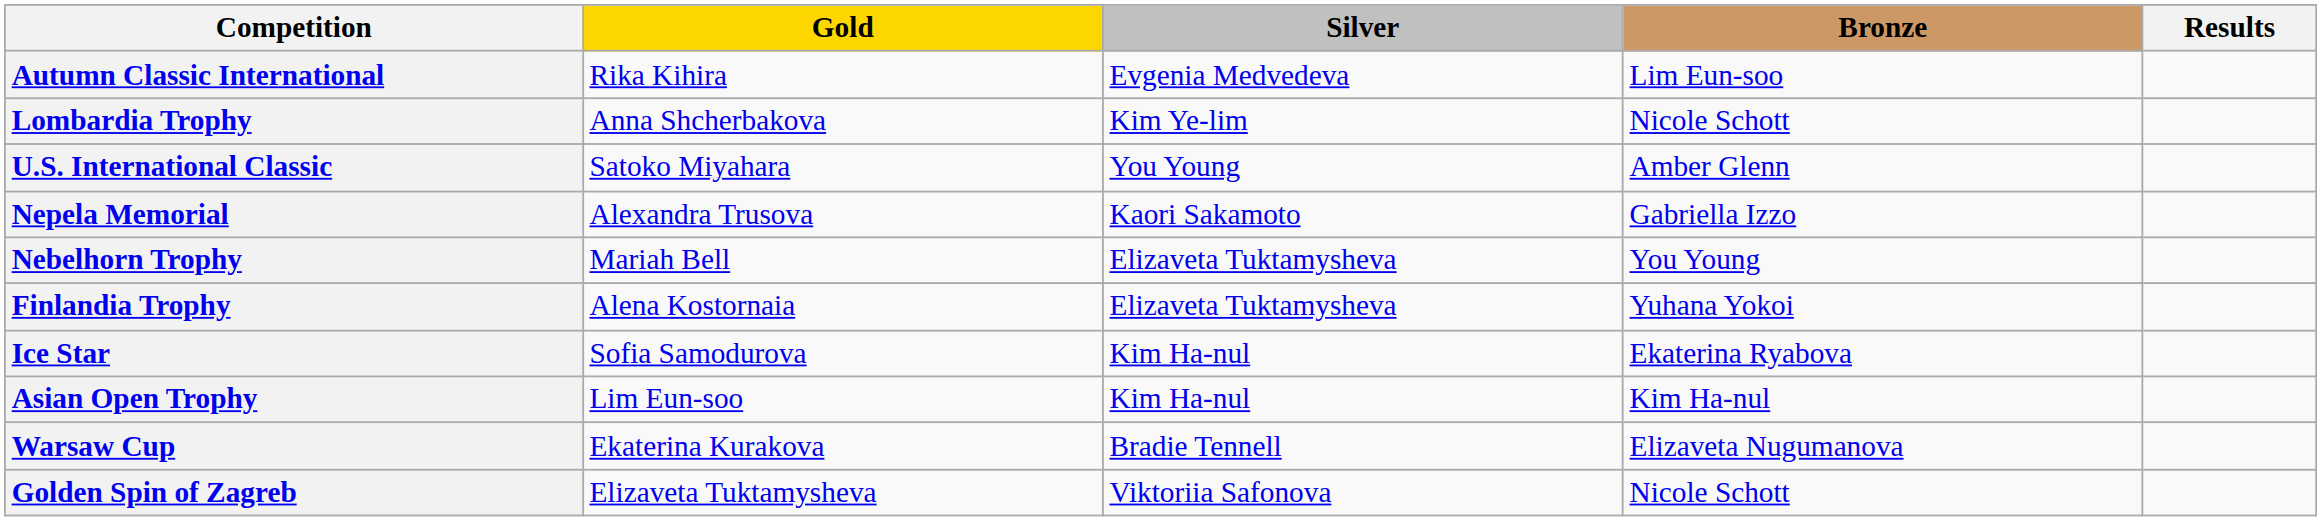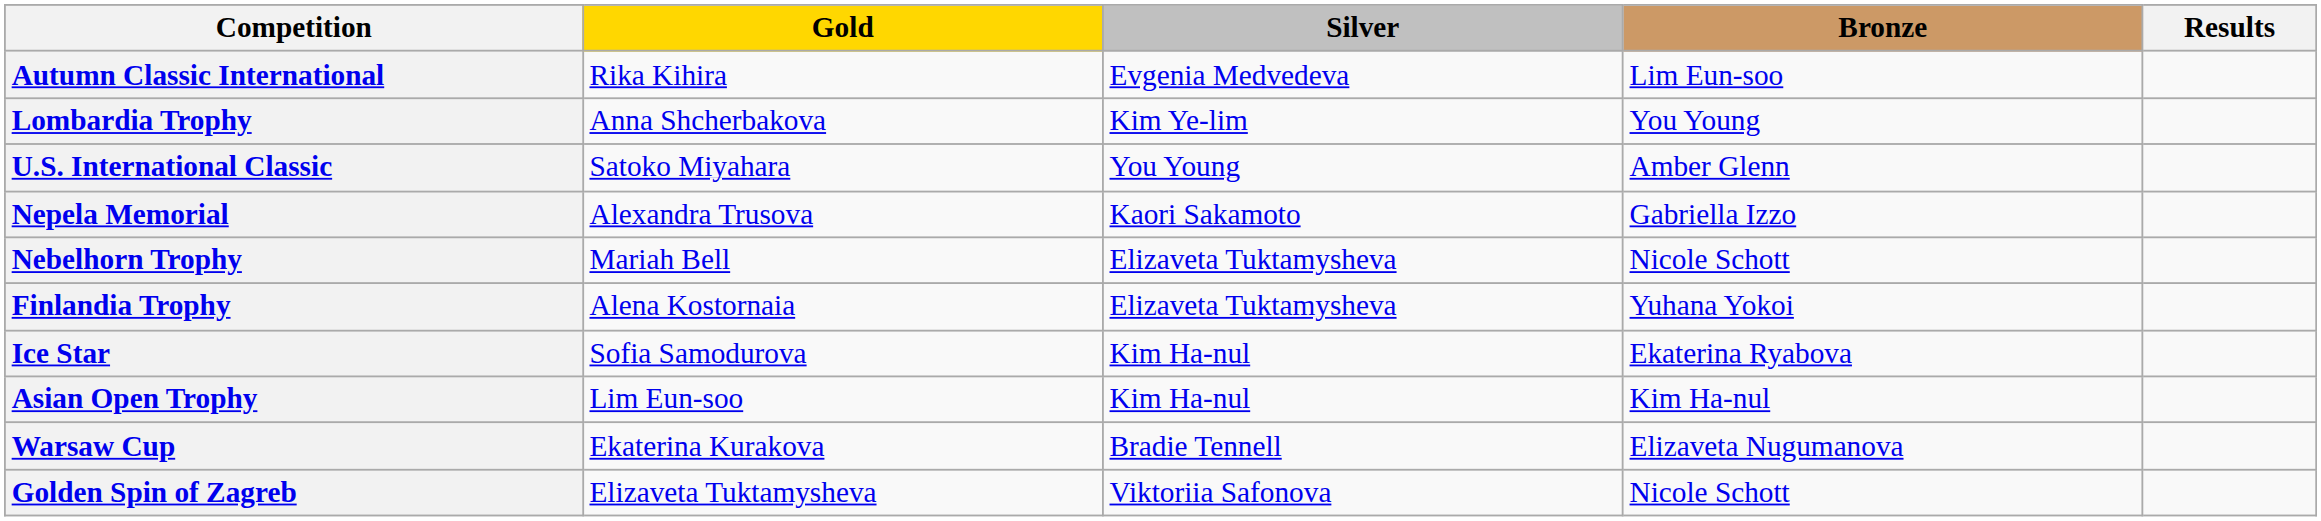(1710, 120) Nicole Schott -> (1695, 120) You Young
(1695, 259) You Young -> (1710, 259) Nicole Schott
